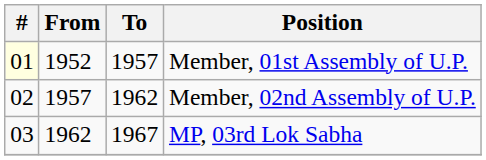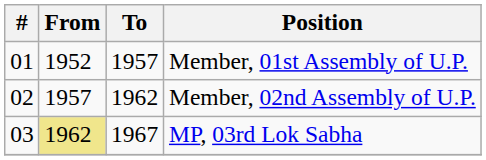(22, 60) lightyellow background -> (22, 60) no background
(68, 135) no background -> (68, 135) khaki background
